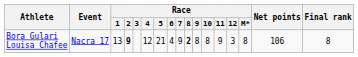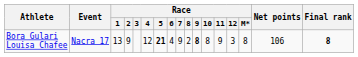(128, 41) bold -> (128, 41) normal
(161, 41) normal -> (161, 41) bold
(189, 41) bold -> (189, 41) normal
(197, 41) normal -> (197, 41) bold
(328, 41) normal -> (328, 41) bold
